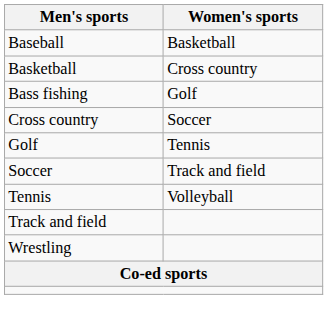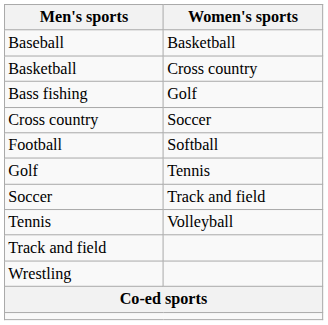+ row: (35, 145)
